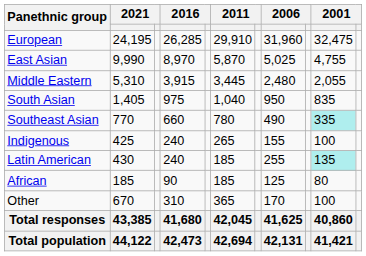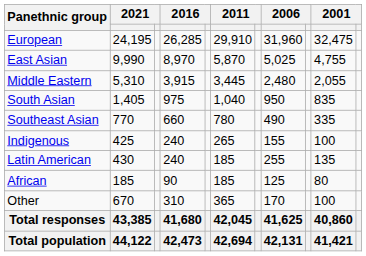(325, 120) paleturquoise background -> (325, 120) no background
(325, 160) paleturquoise background -> (325, 160) no background
